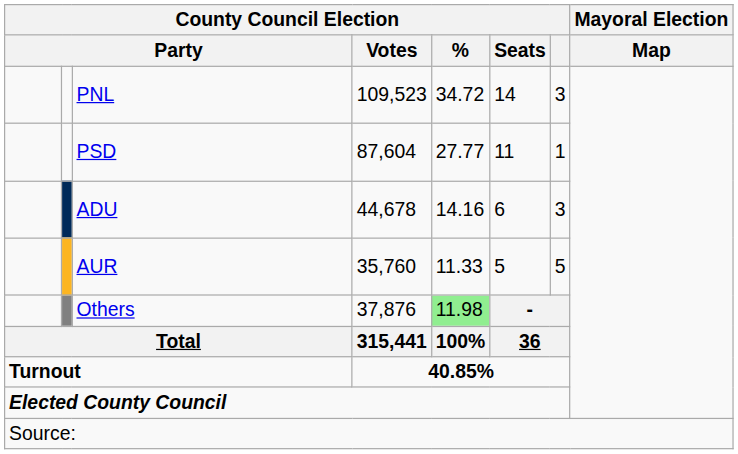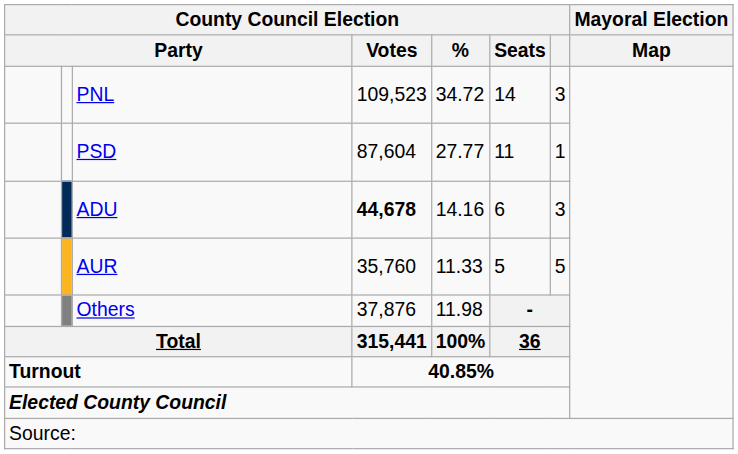(386, 209) normal -> (386, 209) bold
(459, 310) lightgreen background -> (459, 310) no background
